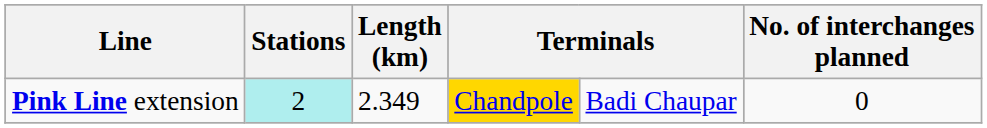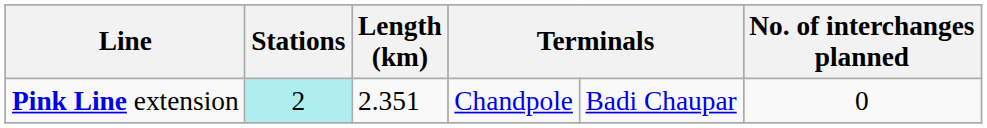(389, 100) 2.349 -> (389, 100) 2.351
(514, 100) gold background -> (514, 100) no background
